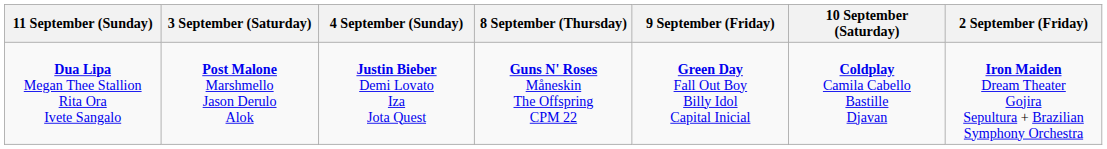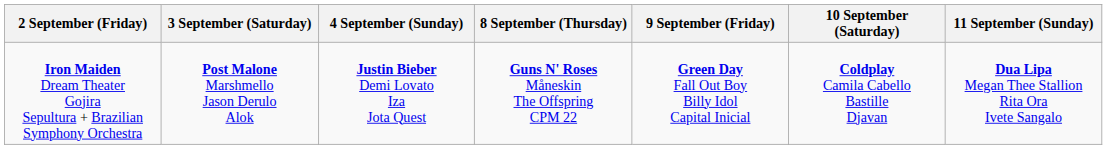columns swapped: (1024, 23) <-> (83, 23)
